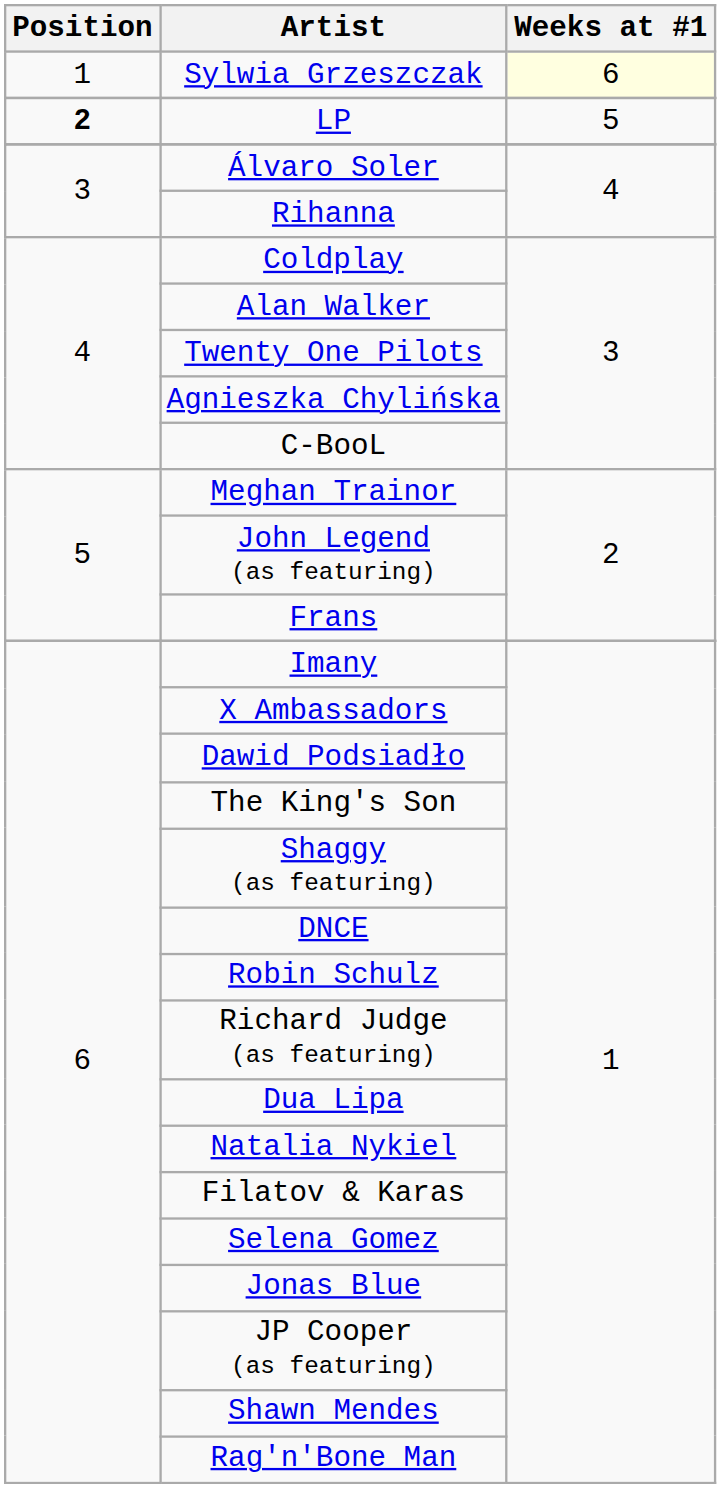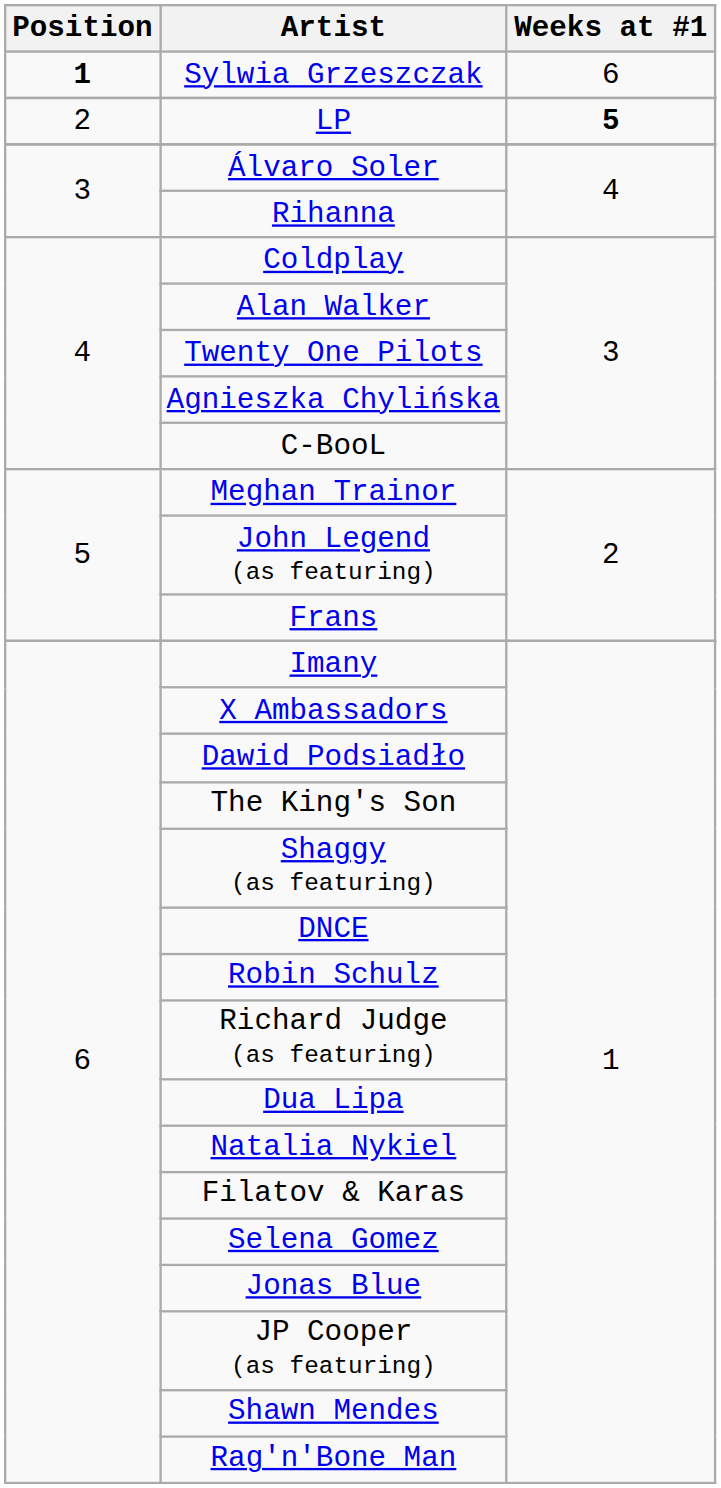(82, 74) normal -> (82, 74) bold
(611, 74) lightyellow background -> (611, 74) no background
(82, 121) bold -> (82, 121) normal
(611, 121) normal -> (611, 121) bold
